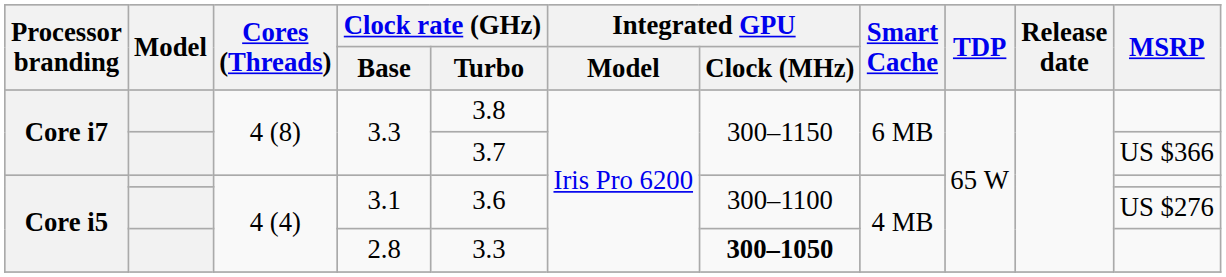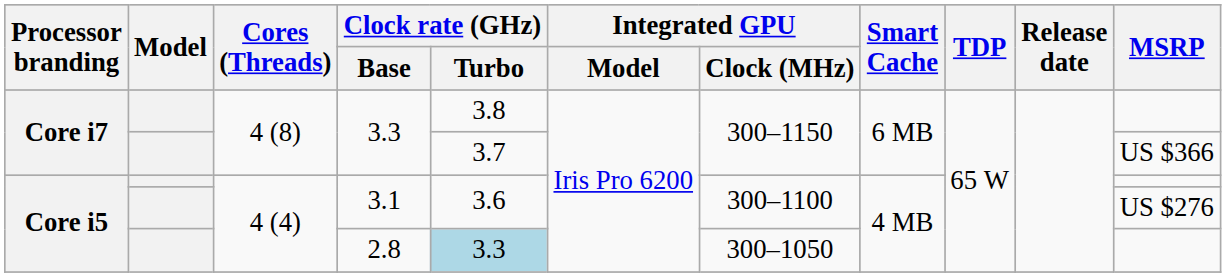(489, 249) no background -> (489, 249) lightblue background
(780, 249) bold -> (780, 249) normal
